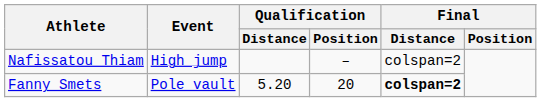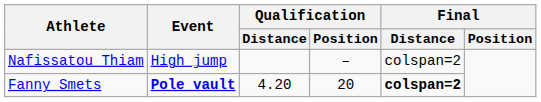(193, 85) normal -> (193, 85) bold
(275, 85) 5.20 -> (275, 85) 4.20
